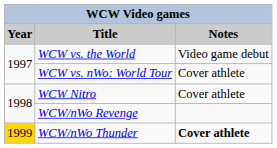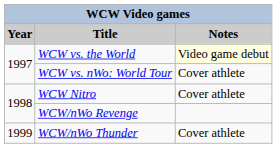(223, 53) no background -> (223, 53) lightyellow background
(20, 133) gold background -> (20, 133) no background
(214, 133) bold -> (211, 133) normal
